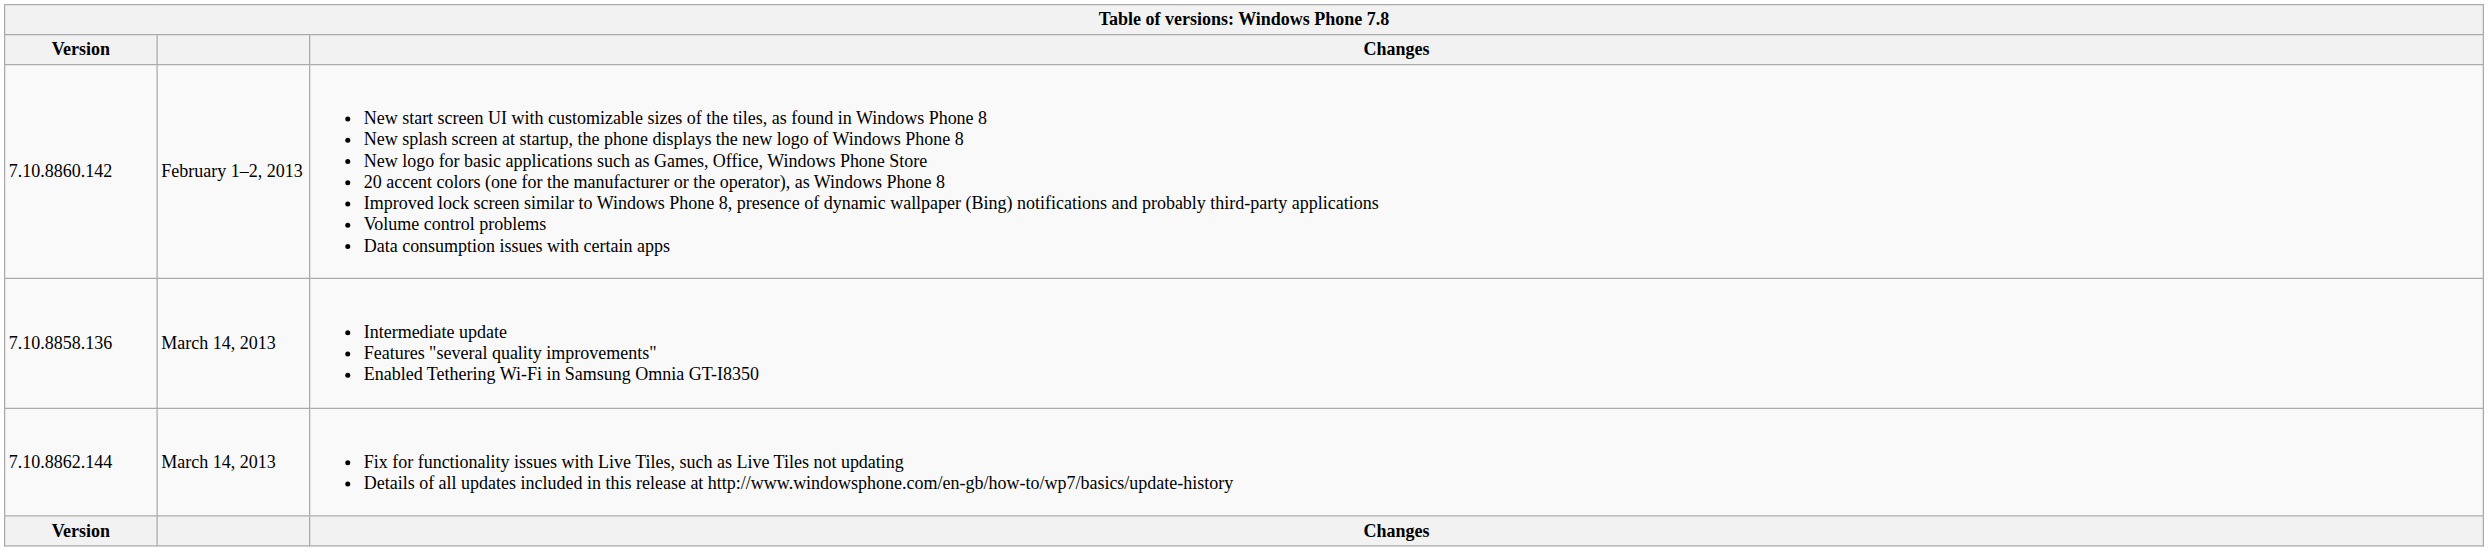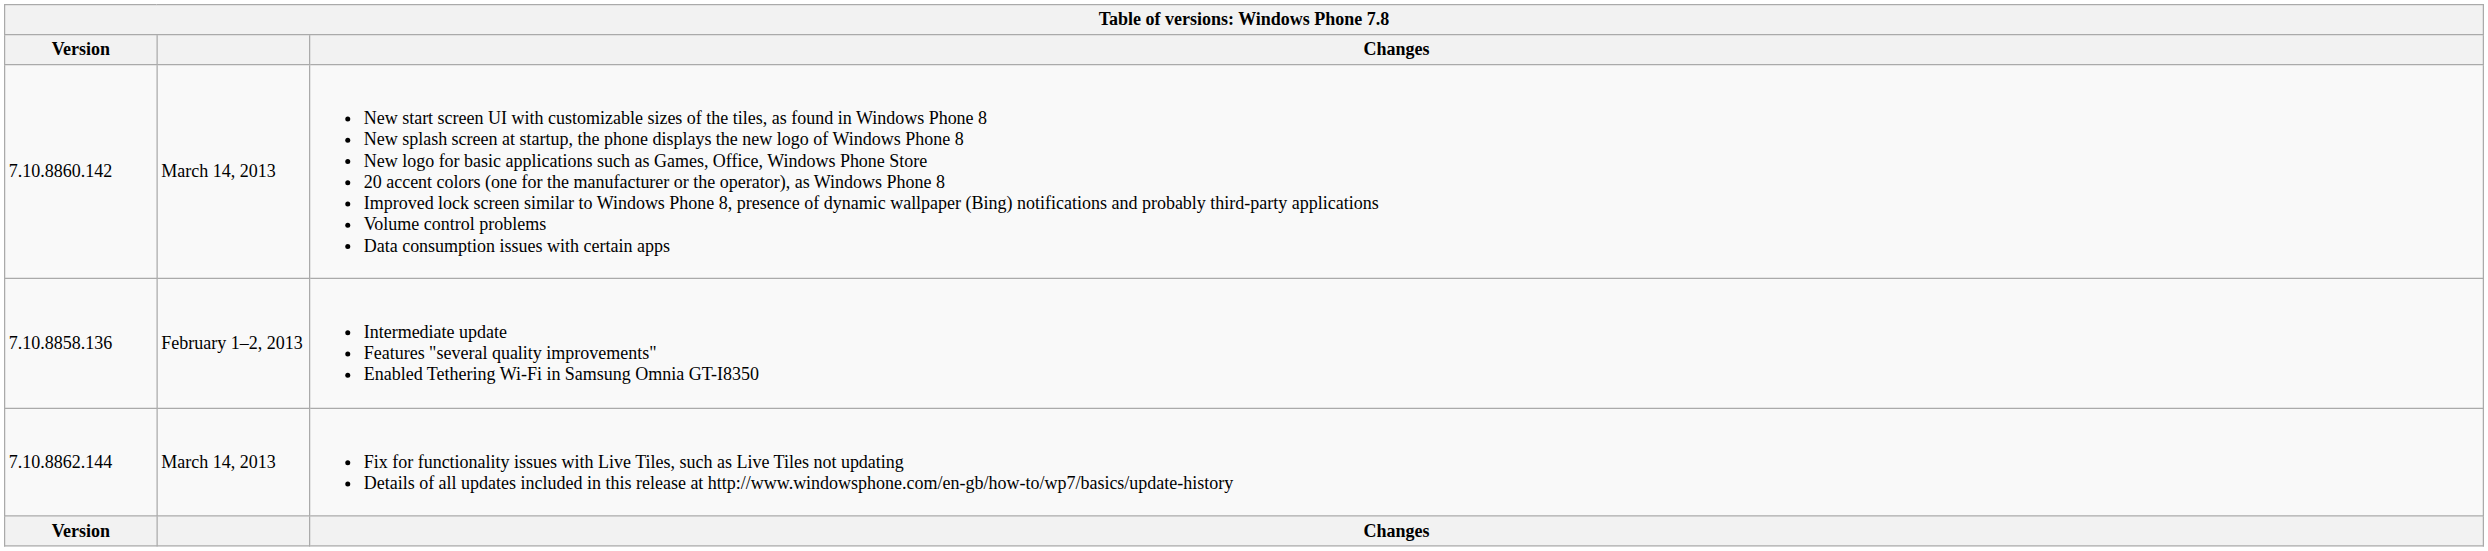(232, 171) February 1–2, 2013 -> (218, 171) March 14, 2013
(218, 343) March 14, 2013 -> (232, 343) February 1–2, 2013
